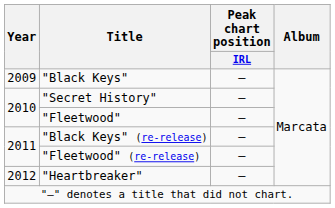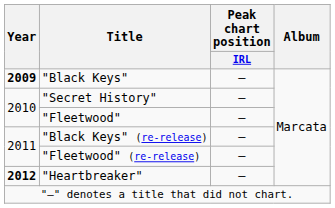(22, 78) normal -> (22, 78) bold
(22, 176) normal -> (22, 176) bold
